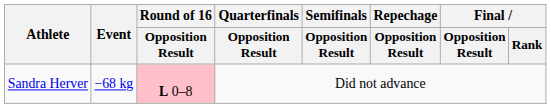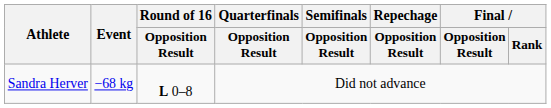(176, 92) pink background -> (176, 92) no background
